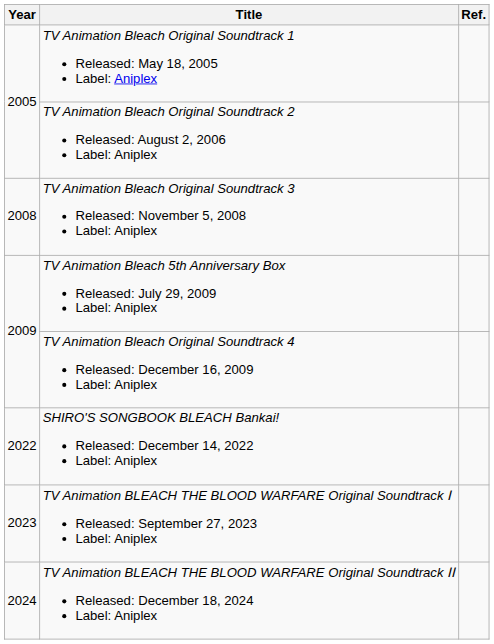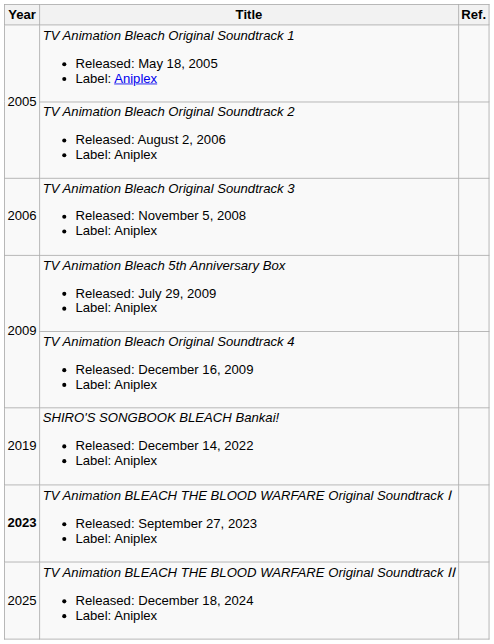(22, 216) 2008 -> (22, 216) 2006
(22, 446) 2022 -> (22, 446) 2019
(22, 523) normal -> (22, 523) bold
(22, 600) 2024 -> (22, 600) 2025
